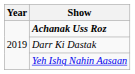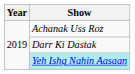(69, 28) bold -> (68, 28) normal
(80, 61) no background -> (80, 61) paleturquoise background
